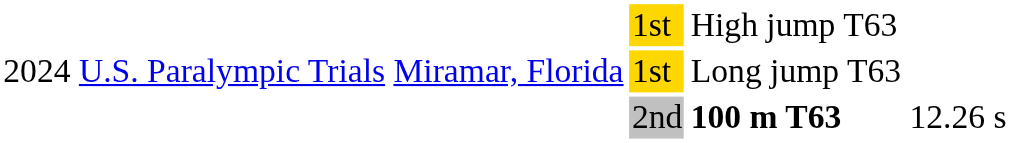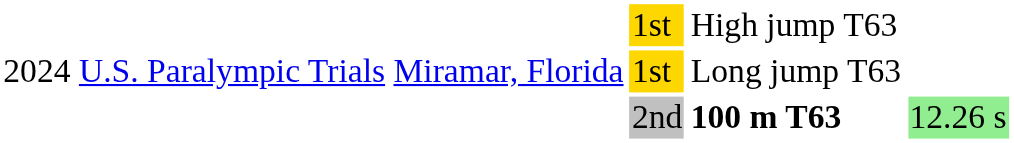(958, 117) no background -> (958, 117) lightgreen background
